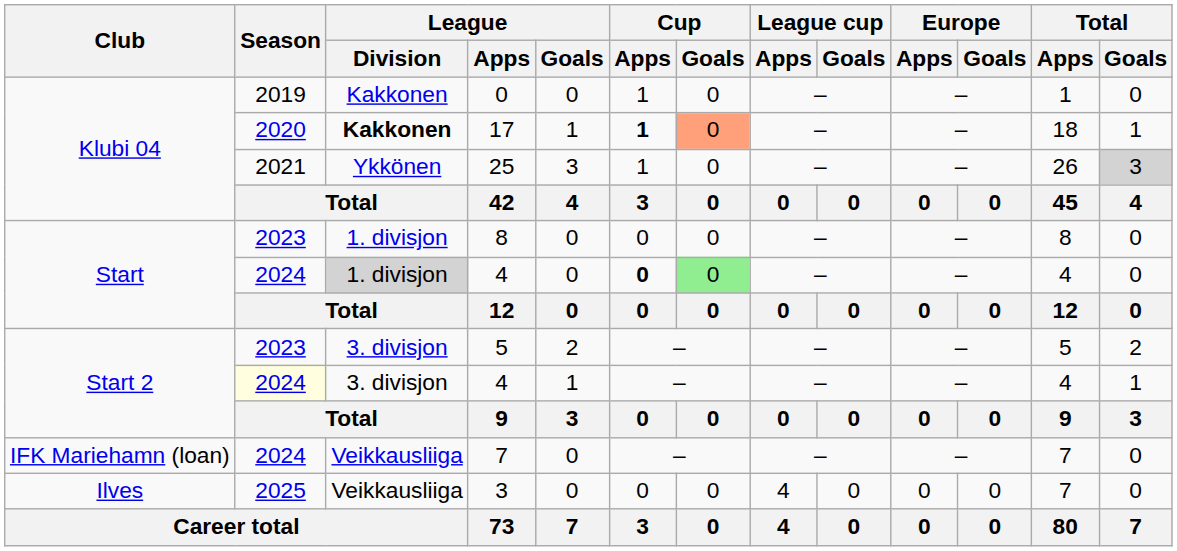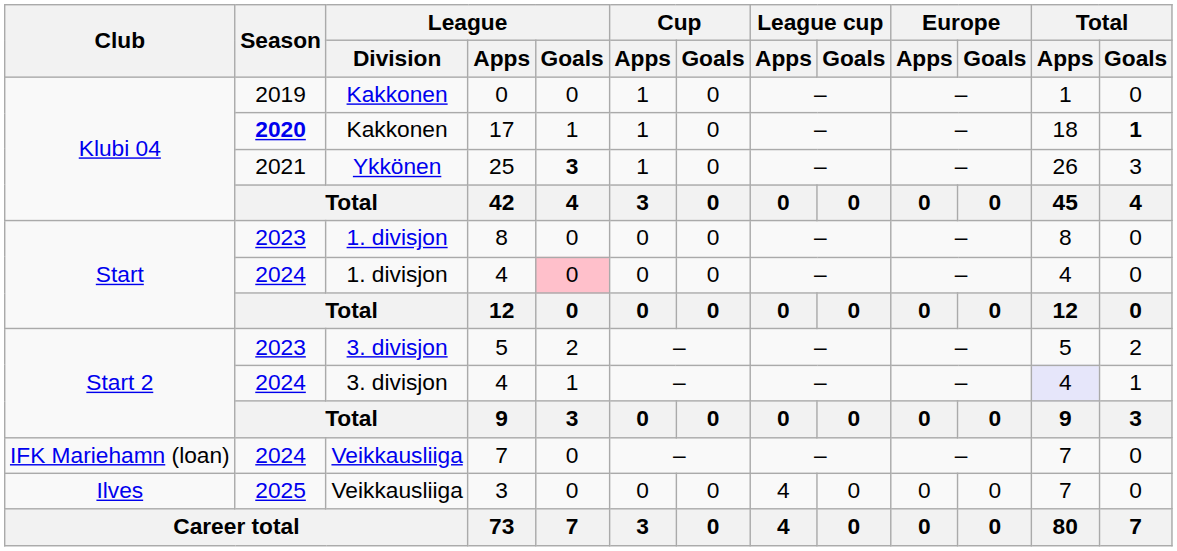(281, 130) normal -> (281, 130) bold
(397, 130) bold -> (397, 130) normal
(643, 130) bold -> (643, 130) normal
(713, 130) lightsalmon background -> (713, 130) no background
(1136, 130) normal -> (1136, 130) bold
(572, 166) normal -> (572, 166) bold
(1136, 166) lightgrey background -> (1136, 166) no background
(397, 274) lightgrey background -> (397, 274) no background
(572, 274) no background -> (572, 274) pink background
(643, 274) bold -> (643, 274) normal
(713, 274) lightgreen background -> (713, 274) no background
(281, 382) lightyellow background -> (281, 382) no background
(1065, 382) no background -> (1065, 382) lavender background
